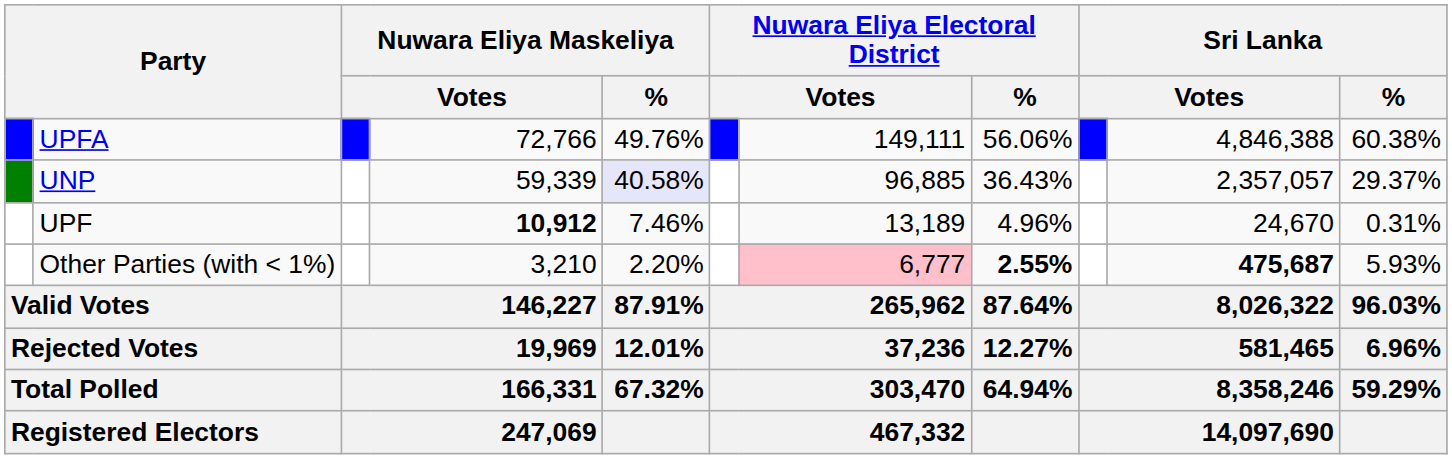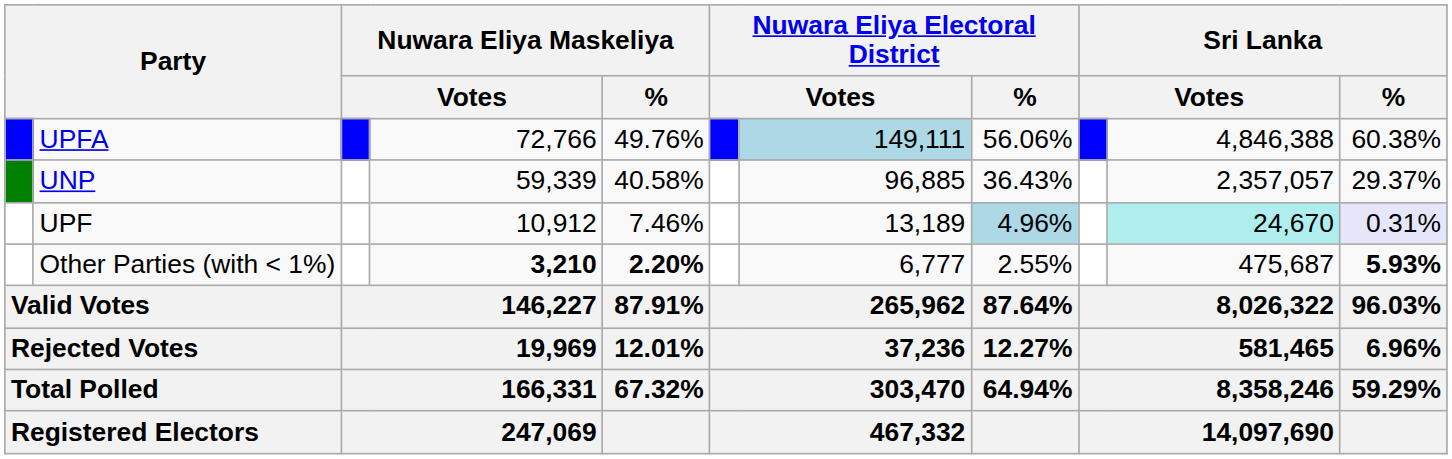(919, 138) no background -> (919, 138) lightblue background
(659, 180) lavender background -> (659, 180) no background
(556, 222) bold -> (556, 222) normal
(1035, 222) no background -> (1035, 222) lightblue background
(1293, 222) no background -> (1293, 222) paleturquoise background
(1403, 222) no background -> (1403, 222) lavender background
(564, 264) normal -> (564, 264) bold
(666, 264) normal -> (666, 264) bold
(932, 264) pink background -> (932, 264) no background
(1035, 264) bold -> (1035, 264) normal
(1286, 264) bold -> (1286, 264) normal
(1403, 264) normal -> (1403, 264) bold
